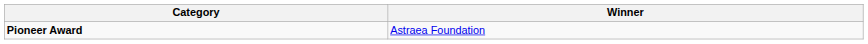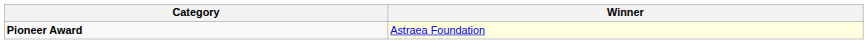(438, 30) no background -> (438, 30) lightyellow background
